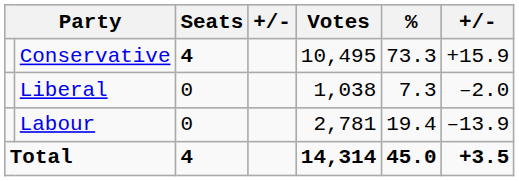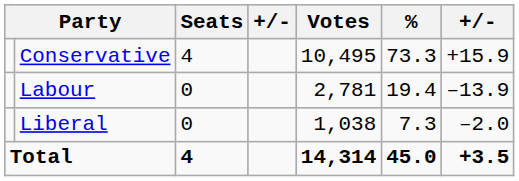(187, 56) bold -> (187, 56) normal
rows swapped: (57, 124) <-> (64, 90)
